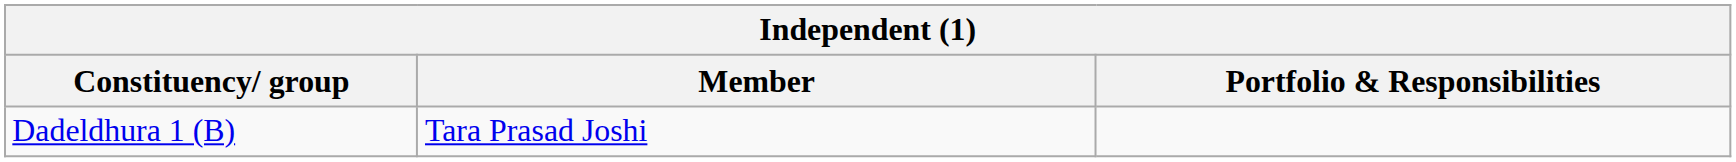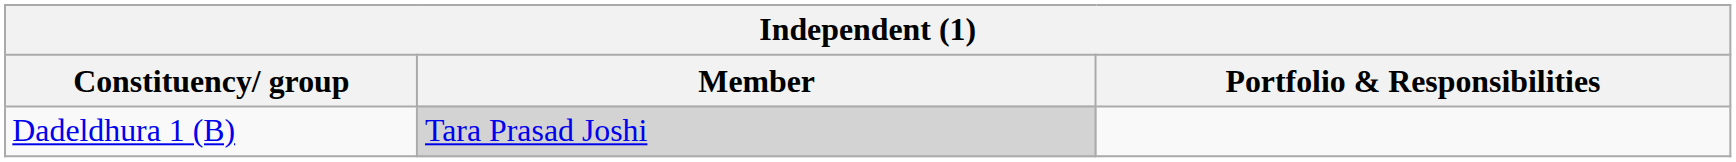(536, 130) no background -> (536, 130) lightgrey background
